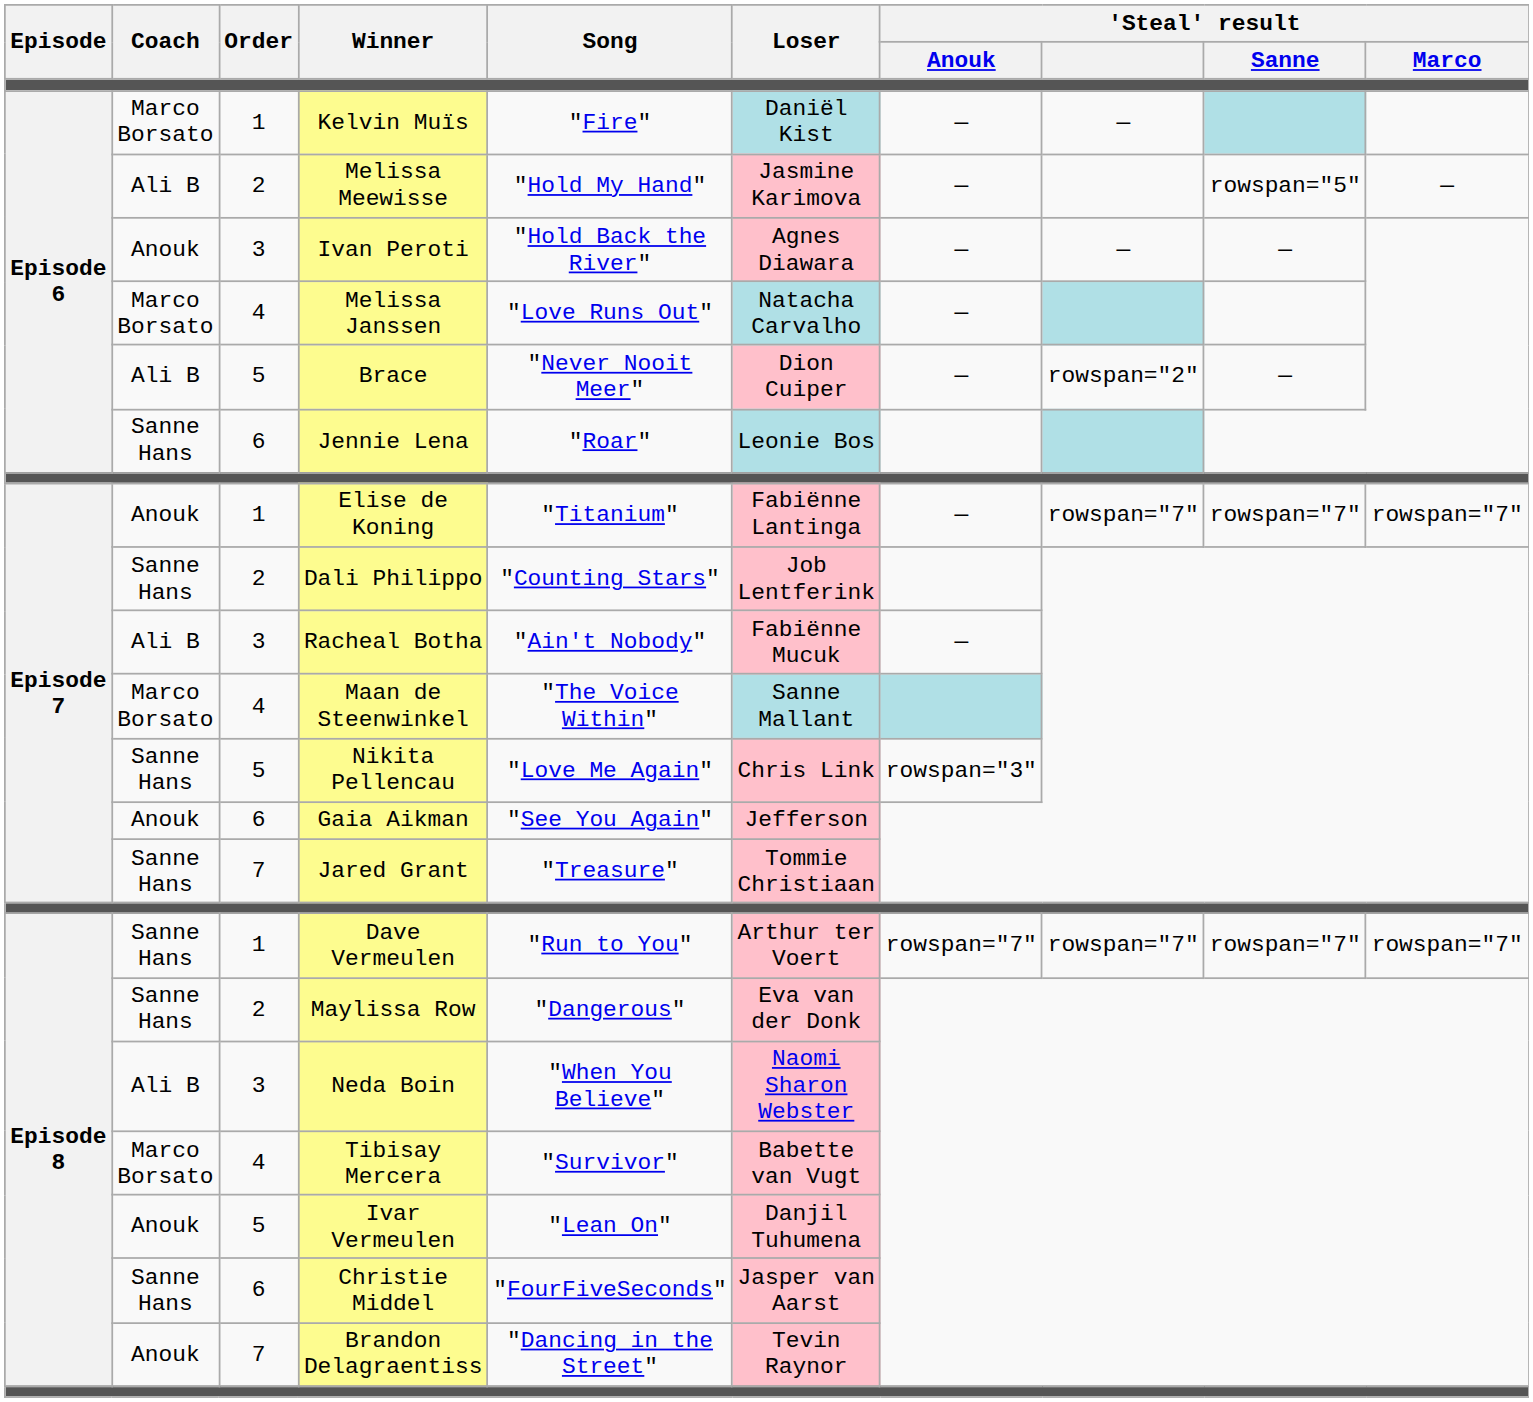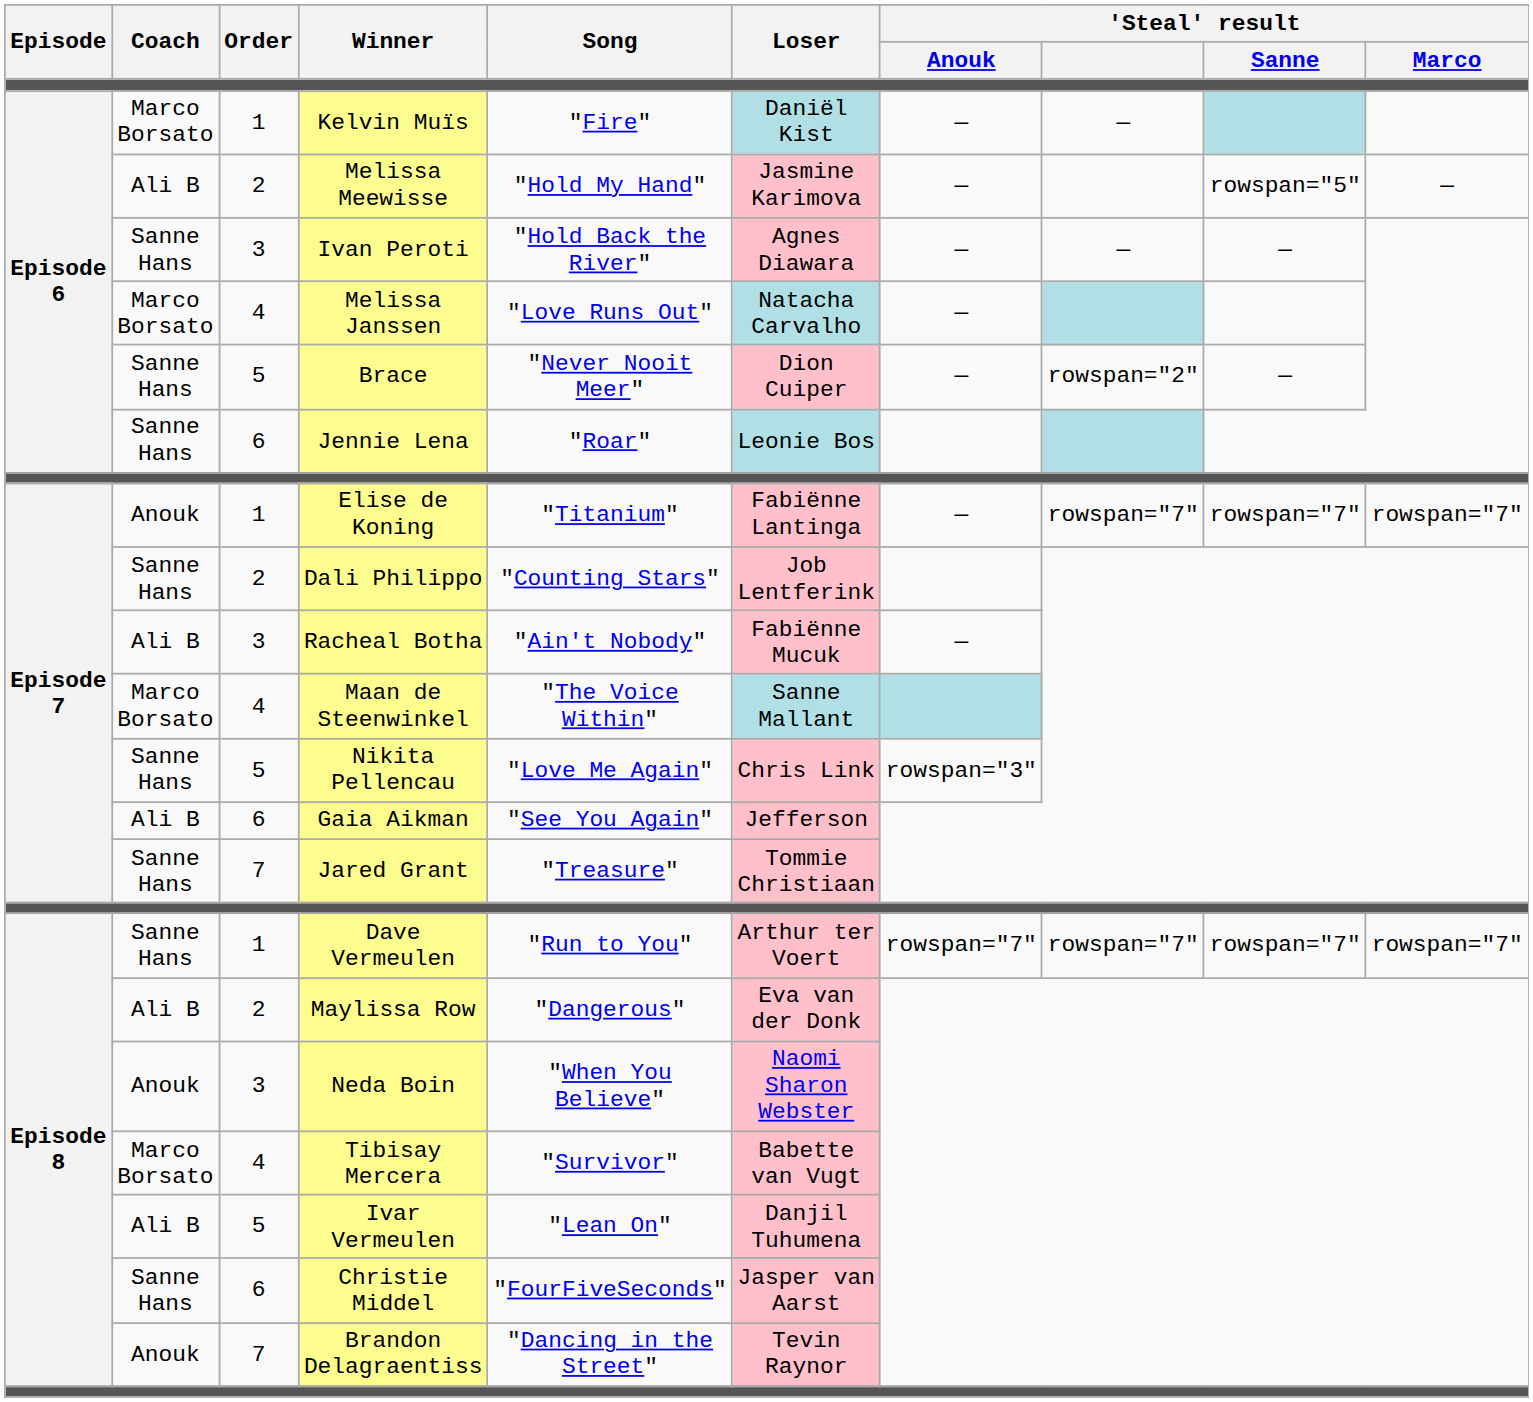(165, 250) Anouk -> (165, 250) Sanne Hans
(165, 377) Ali B -> (165, 377) Sanne Hans
(165, 820) Anouk -> (165, 820) Ali B
(165, 1009) Sanne Hans -> (165, 1009) Ali B
(165, 1086) Ali B -> (165, 1086) Anouk
(165, 1227) Anouk -> (165, 1227) Ali B
